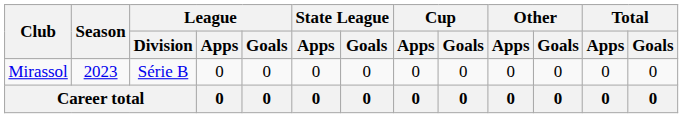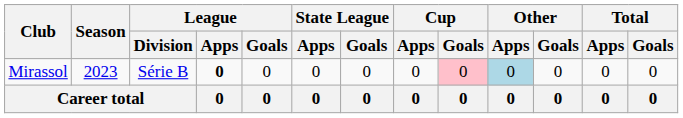(219, 71) normal -> (219, 71) bold
(463, 71) no background -> (463, 71) pink background
(511, 71) no background -> (511, 71) lightblue background
